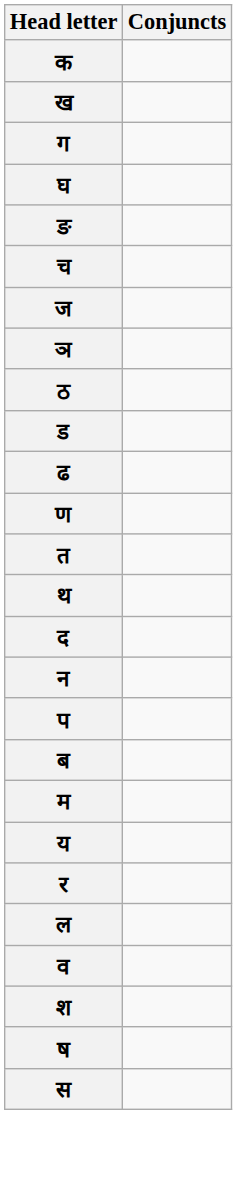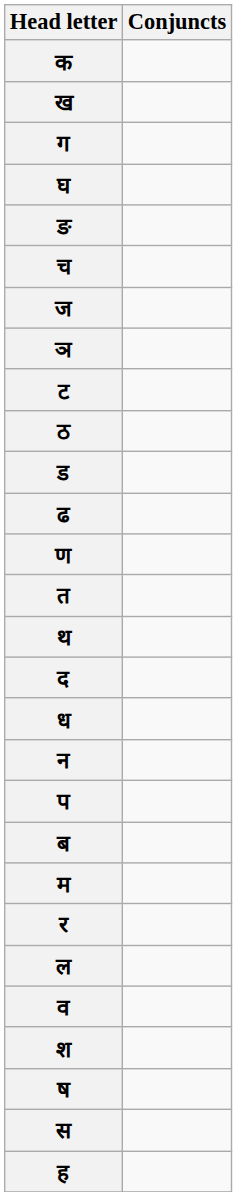+ row: (64, 390)
+ row: (64, 719)
- row: (64, 843)
+ row: (64, 1172)
